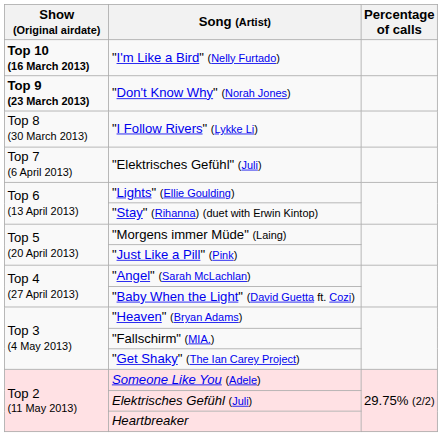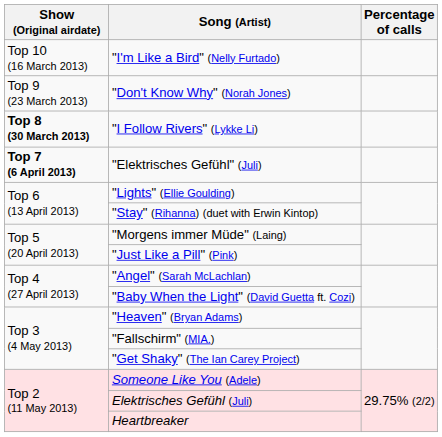(48, 57) bold -> (48, 57) normal
(48, 93) bold -> (48, 93) normal
(48, 128) normal -> (48, 128) bold
(40, 164) normal -> (42, 164) bold
